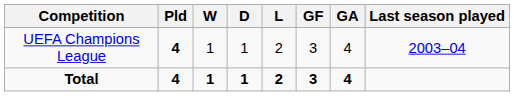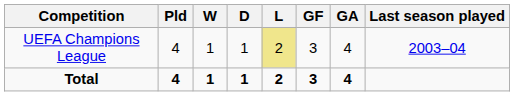(176, 47) bold -> (176, 47) normal
(279, 47) no background -> (279, 47) khaki background
